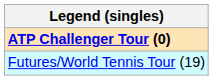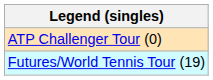(89, 39) bold -> (85, 39) normal
